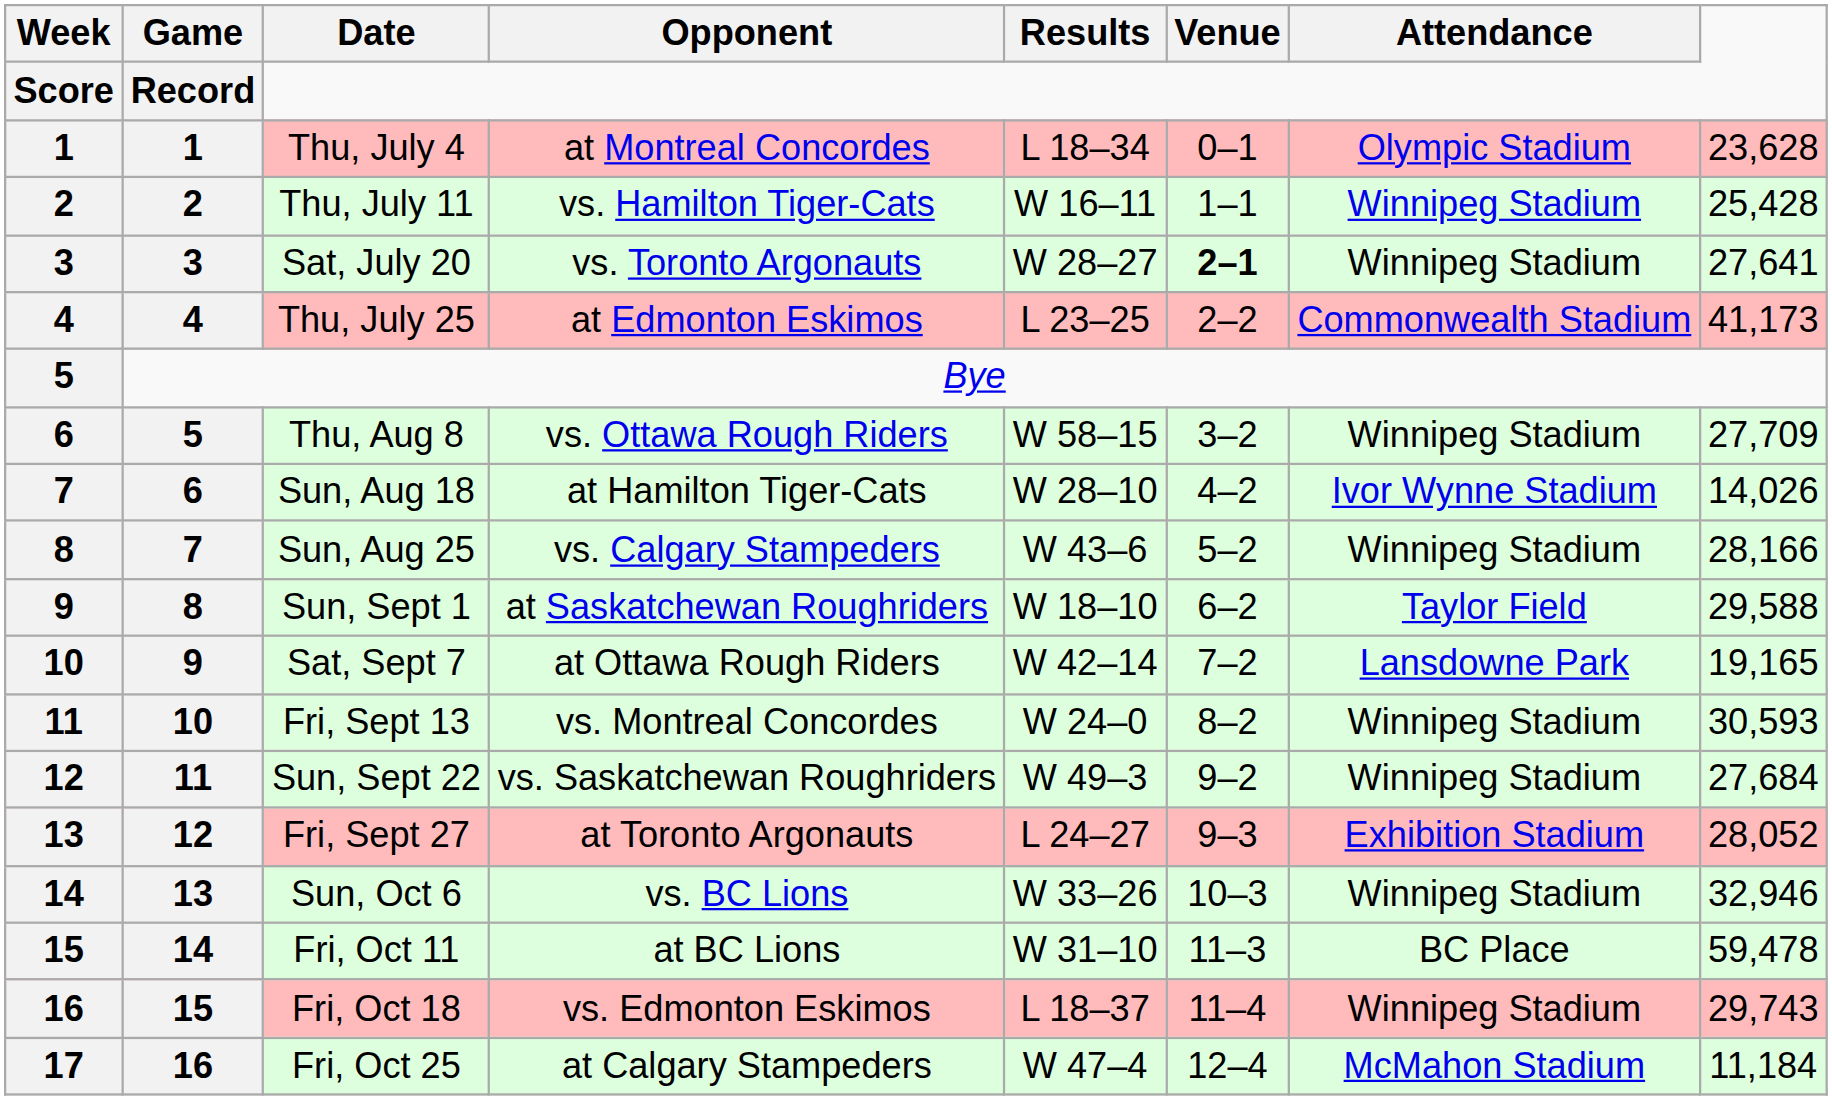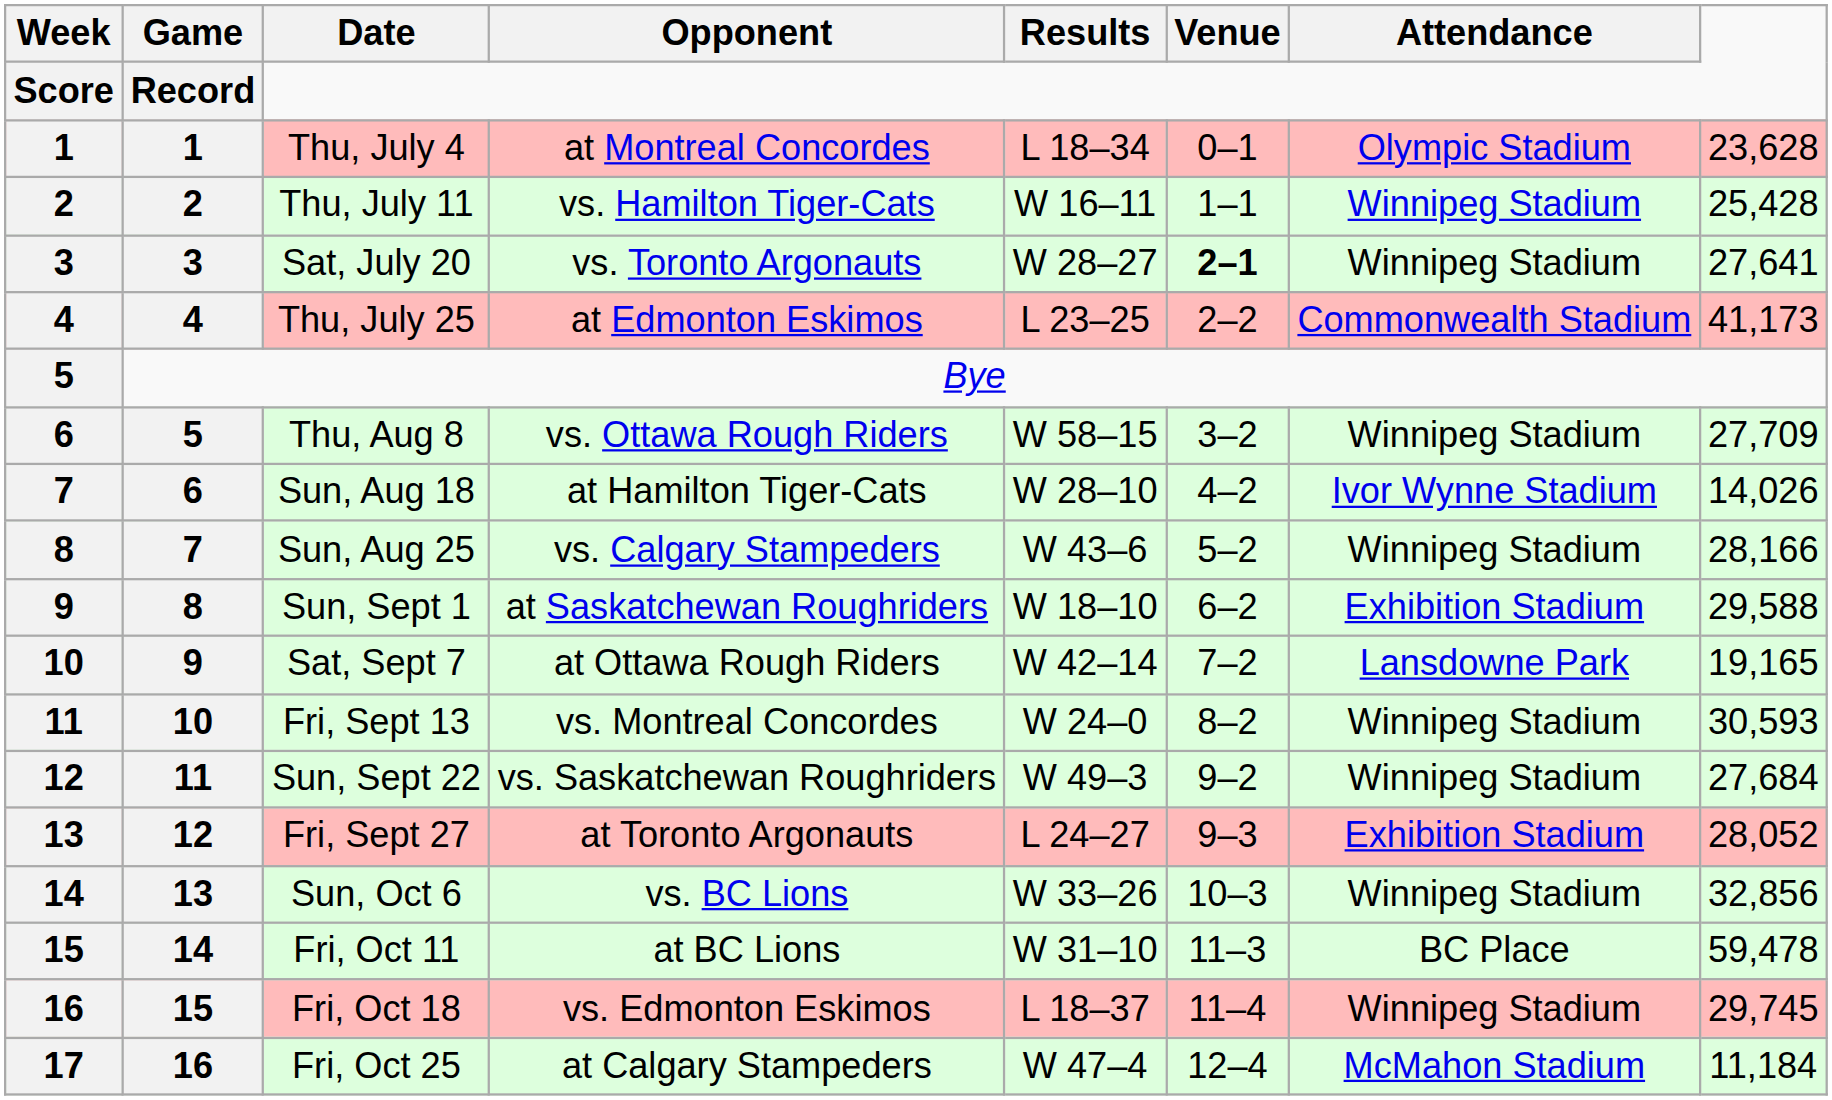(1494, 606) Taylor Field -> (1494, 606) Exhibition Stadium
(1763, 893) 32,946 -> (1763, 893) 32,856
(1763, 1008) 29,743 -> (1763, 1008) 29,745
